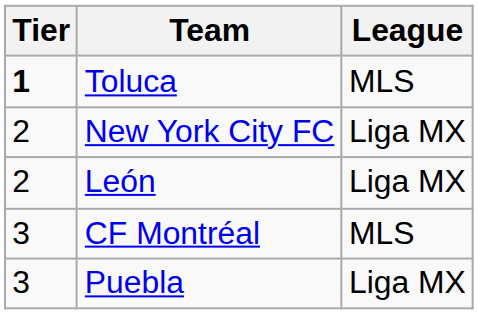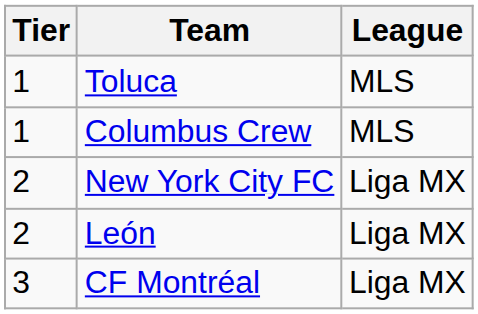(21, 81) bold -> (21, 81) normal
+ row: (198, 131)
(382, 232) MLS -> (407, 283) Liga MX
- row: (134, 283)
